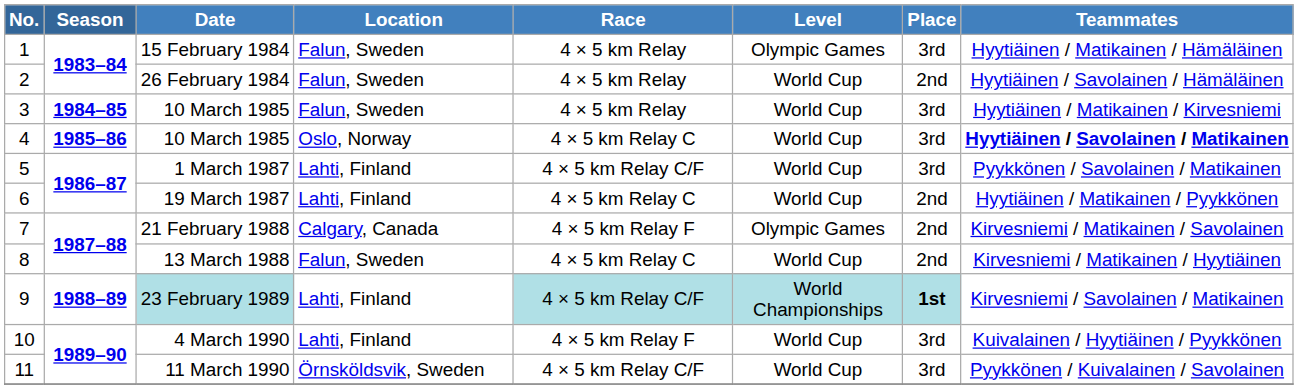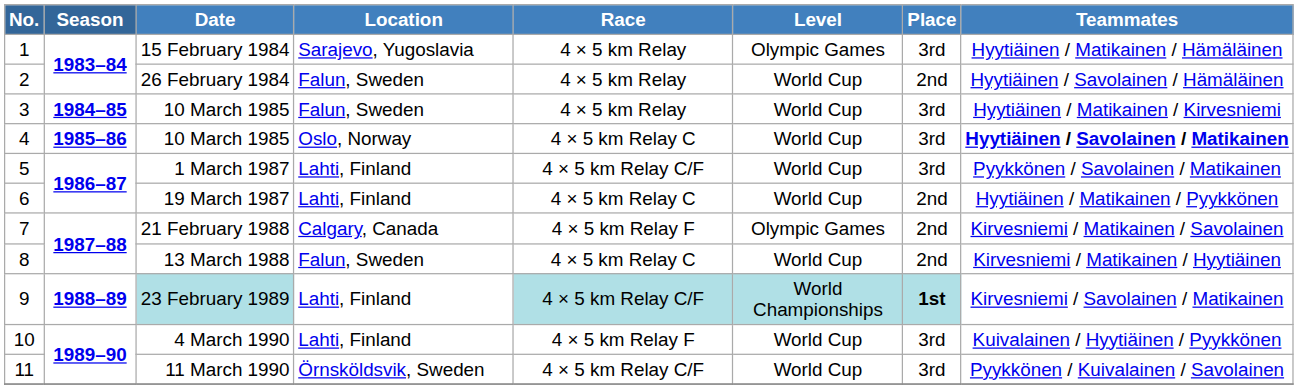(361, 50) Falun, Sweden -> (386, 50) Sarajevo, Yugoslavia
